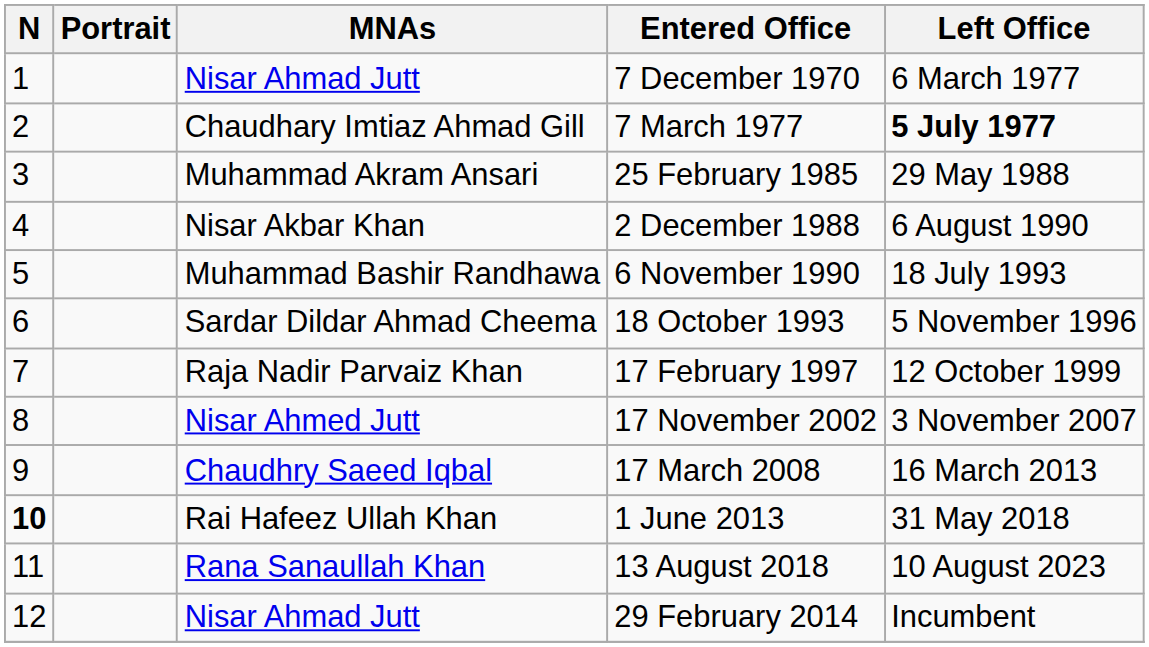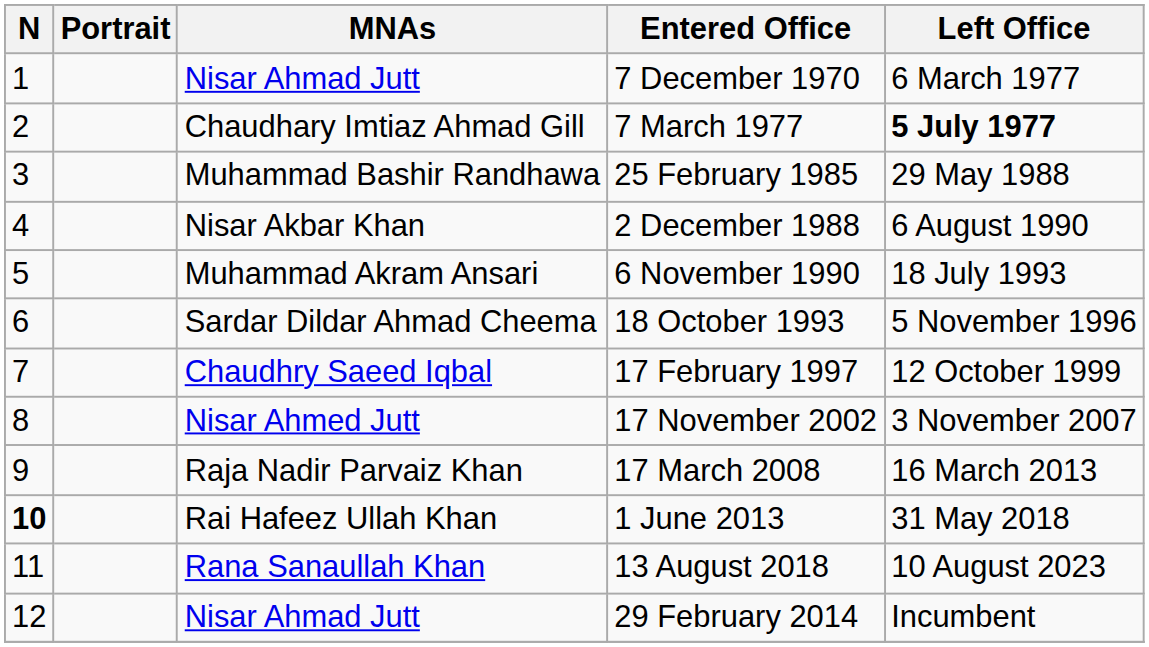(362, 175) Muhammad Akram Ansari -> (392, 175) Muhammad Bashir Randhawa
(392, 273) Muhammad Bashir Randhawa -> (362, 273) Muhammad Akram Ansari
(354, 371) Raja Nadir Parvaiz Khan -> (338, 371) Chaudhry Saeed Iqbal
(338, 469) Chaudhry Saeed Iqbal -> (354, 469) Raja Nadir Parvaiz Khan
